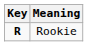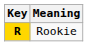(17, 32) no background -> (17, 32) gold background
